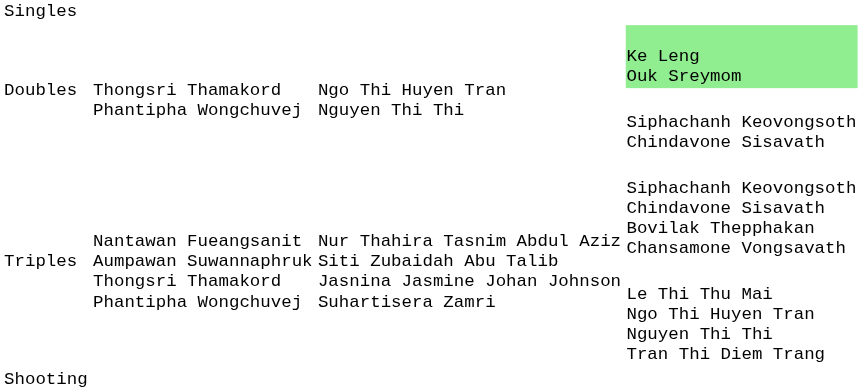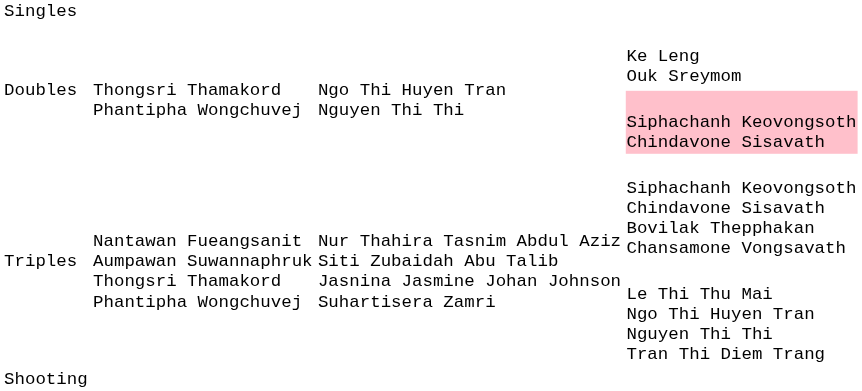(684, 67) lightgreen background -> (684, 67) no background
(741, 132) no background -> (741, 132) pink background
